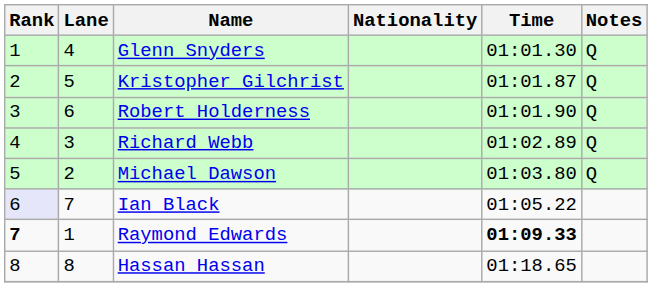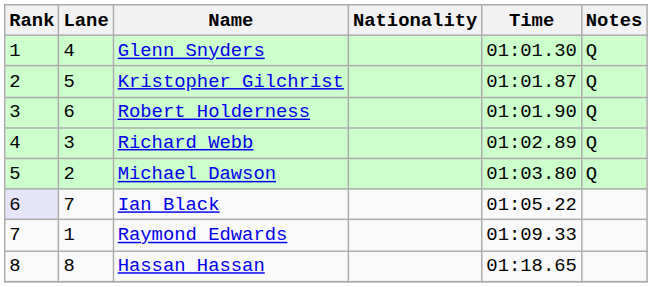(15, 235) bold -> (15, 235) normal
(532, 235) bold -> (532, 235) normal
